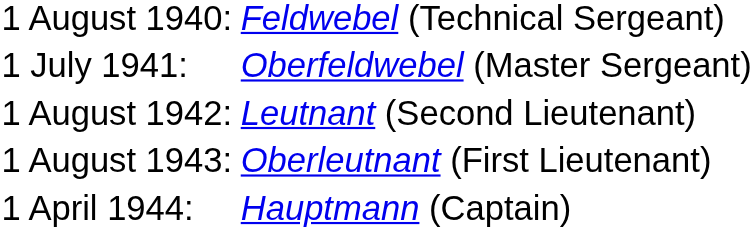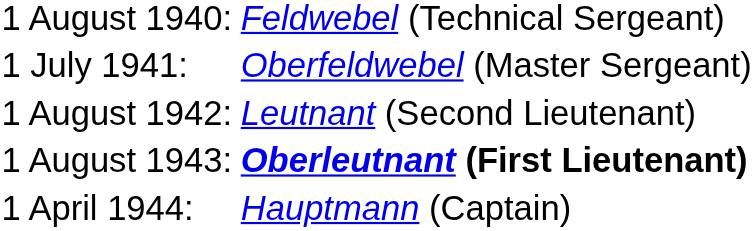(476, 160) normal -> (494, 160) bold
